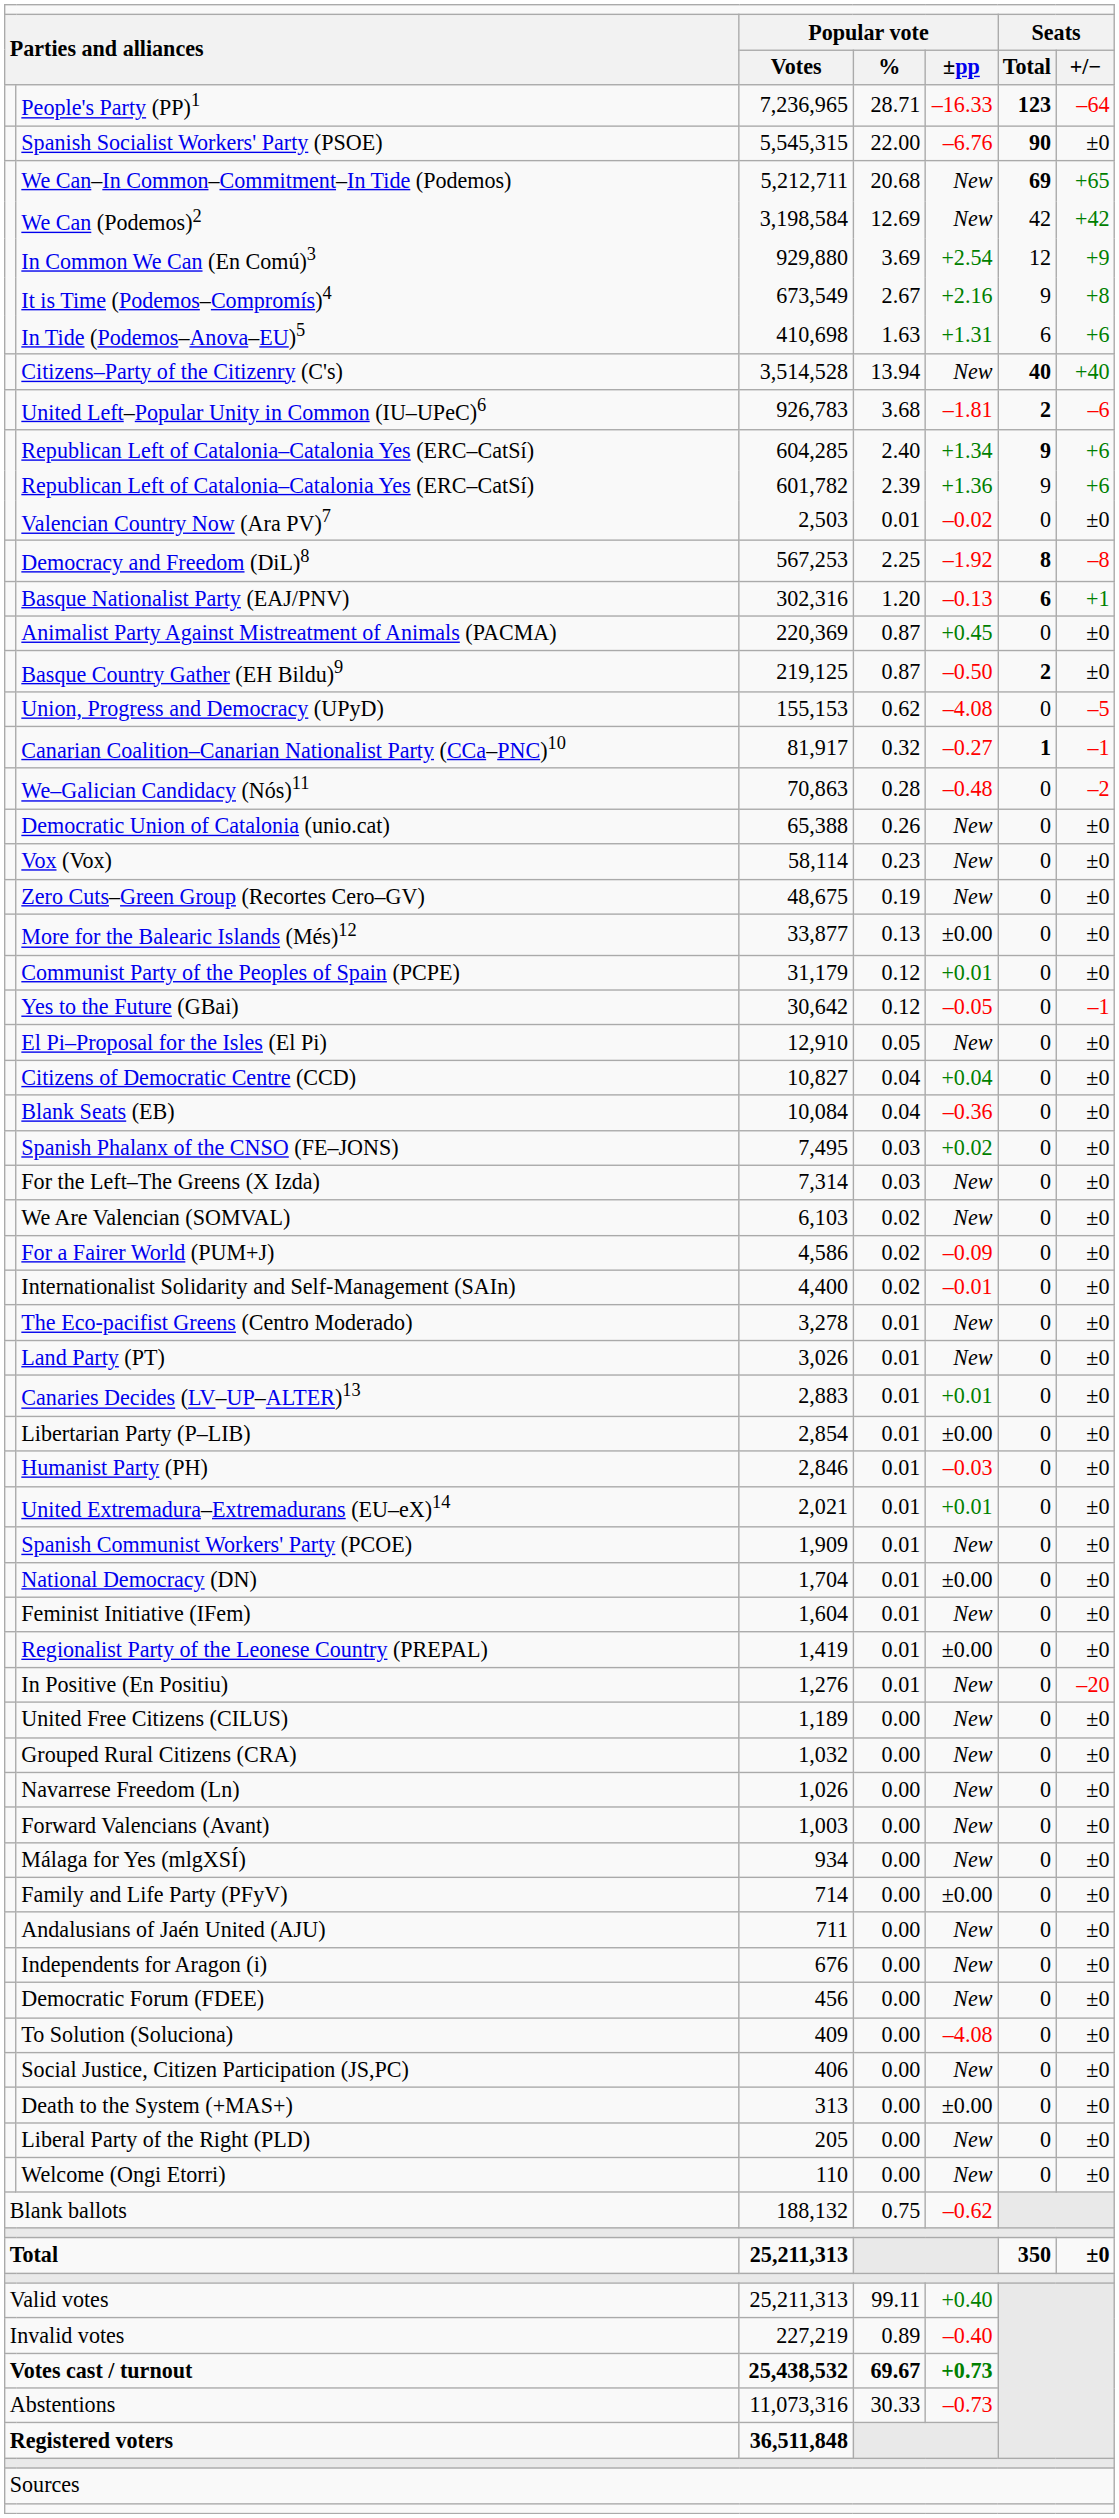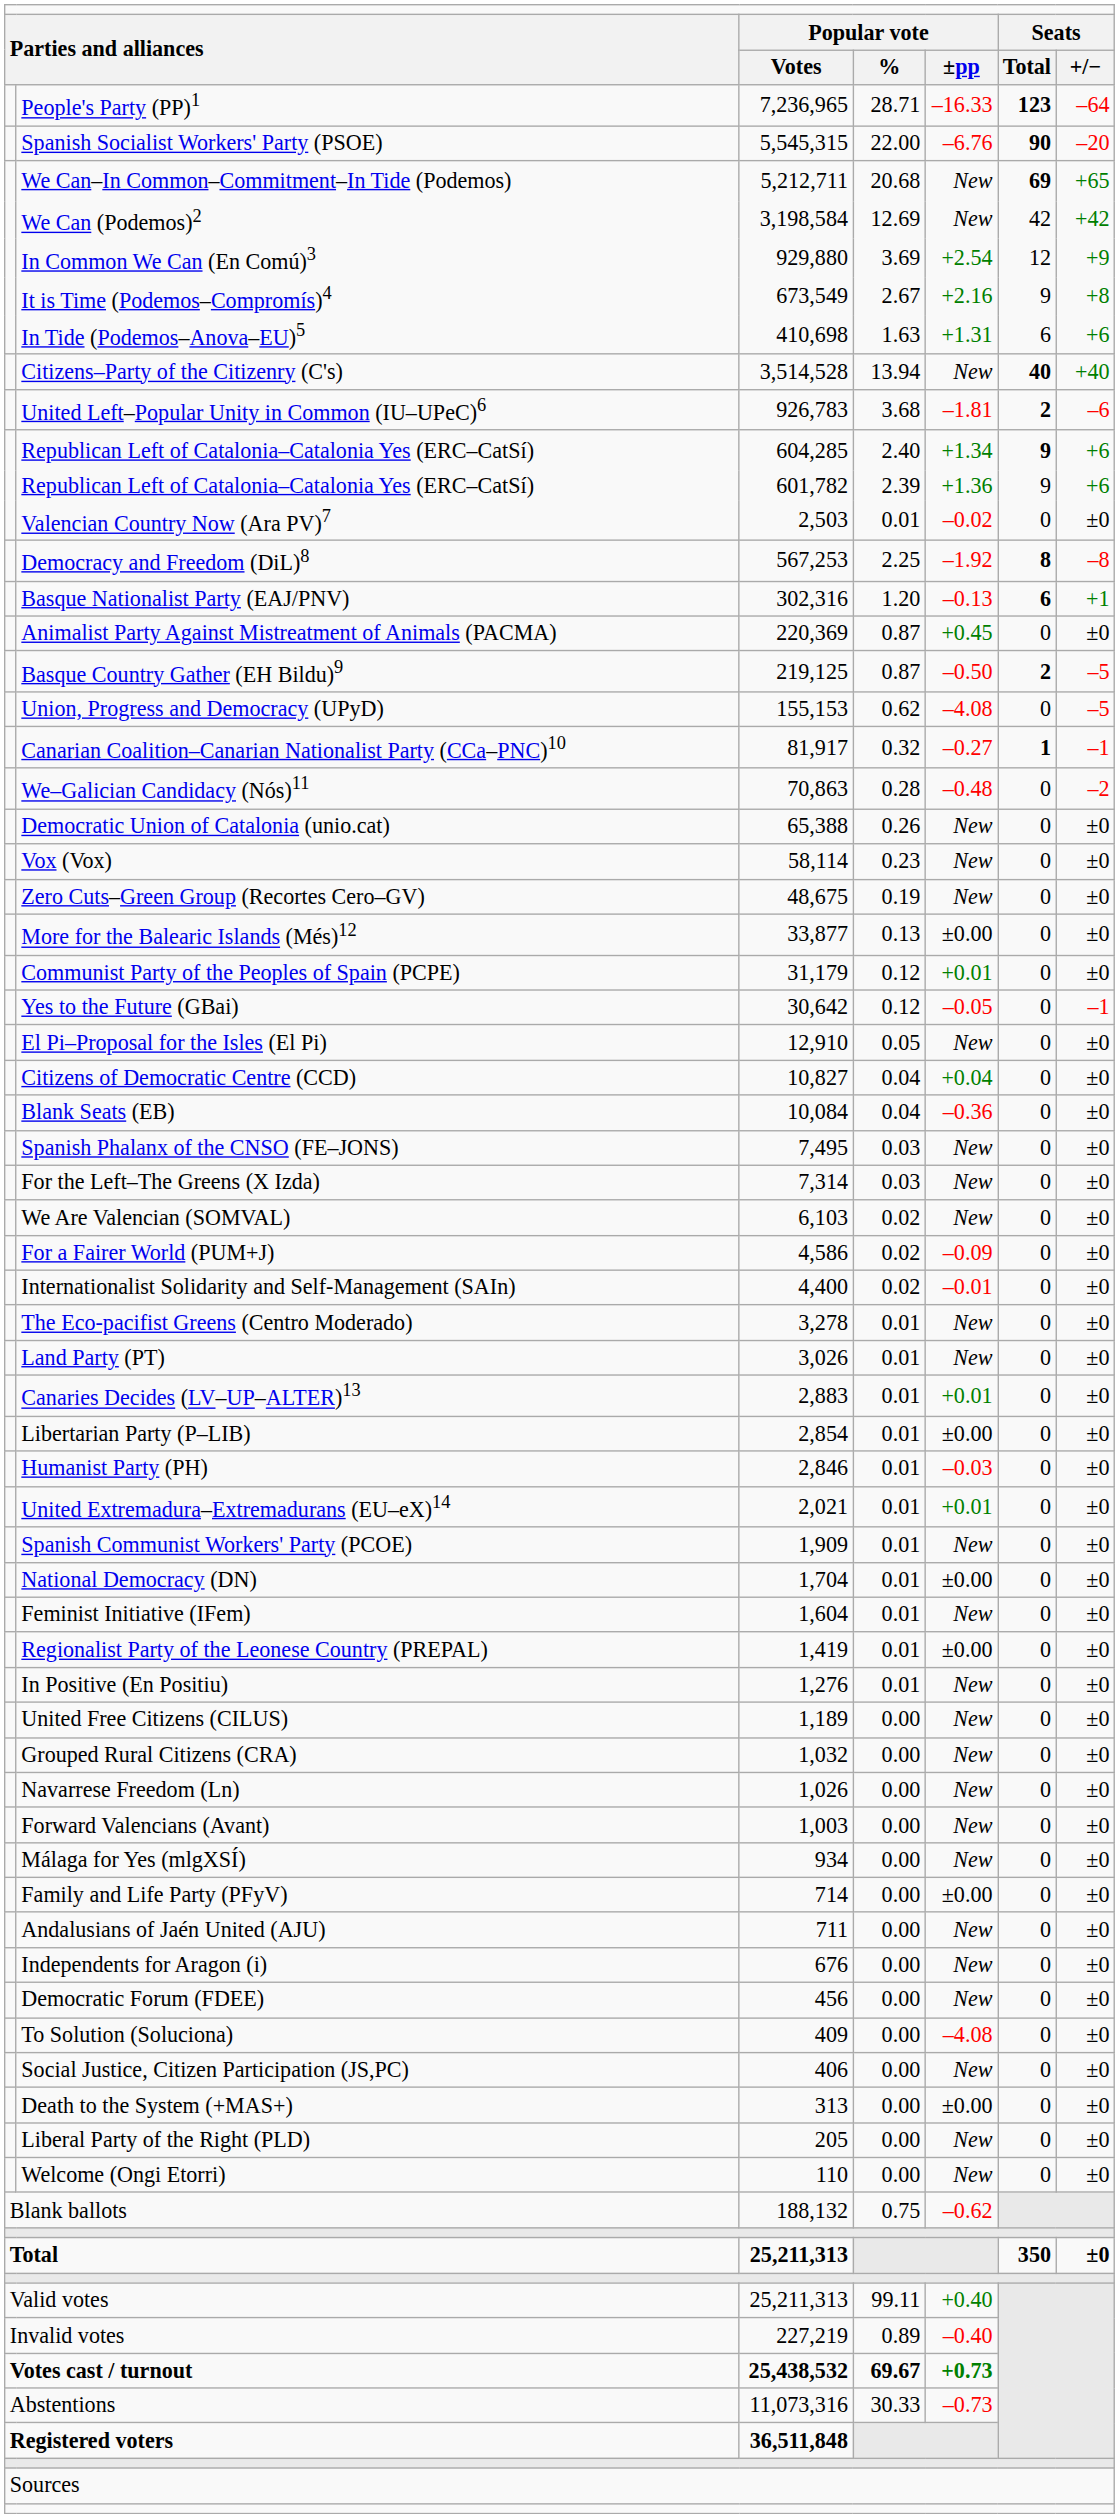(1098, 143) ±0 -> (1093, 143) –20
(1098, 671) ±0 -> (1098, 671) –5
(967, 1147) +0.02 -> (973, 1147) New
(1093, 1684) –20 -> (1098, 1684) ±0
